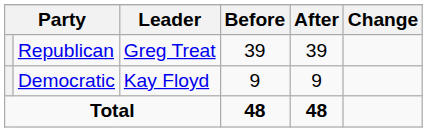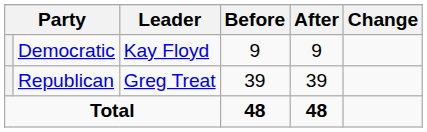rows swapped: (66, 50) <-> (66, 80)
